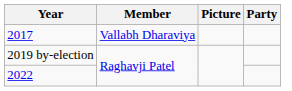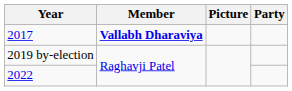(147, 34) normal -> (151, 34) bold
